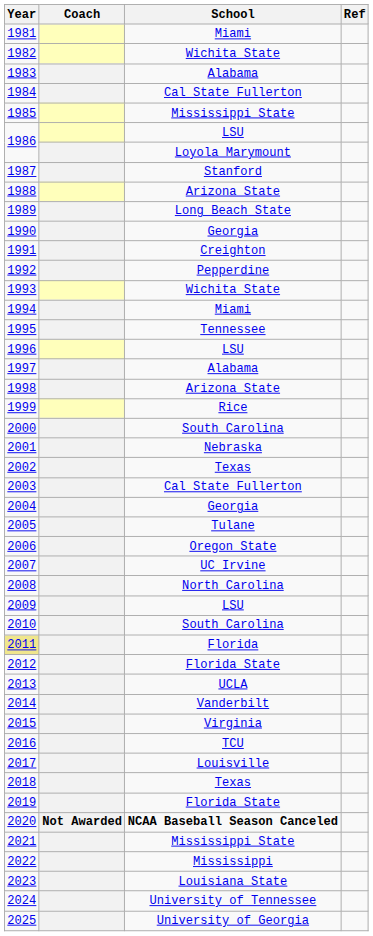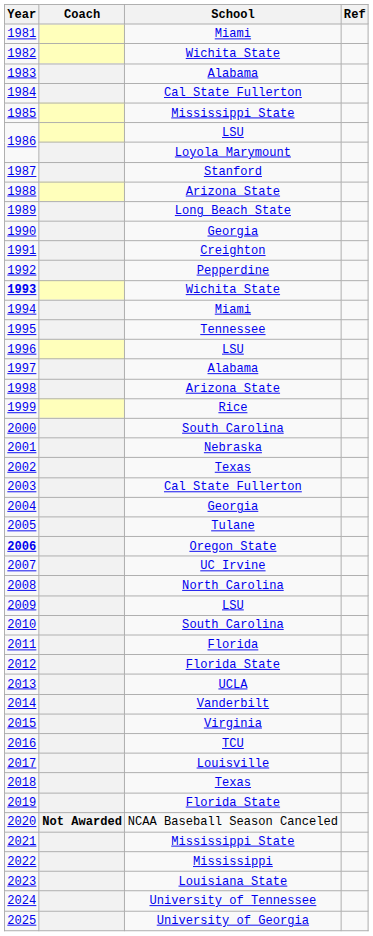(22, 290) normal -> (22, 290) bold
(22, 546) normal -> (22, 546) bold
(22, 645) khaki background -> (22, 645) no background
(233, 822) bold -> (233, 822) normal
